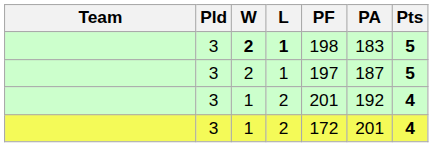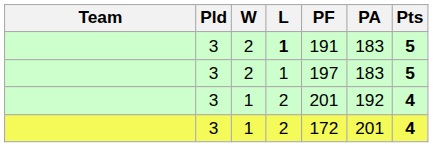(249, 45) bold -> (249, 45) normal
(324, 45) 198 -> (324, 45) 191
(370, 73) 187 -> (370, 73) 183
